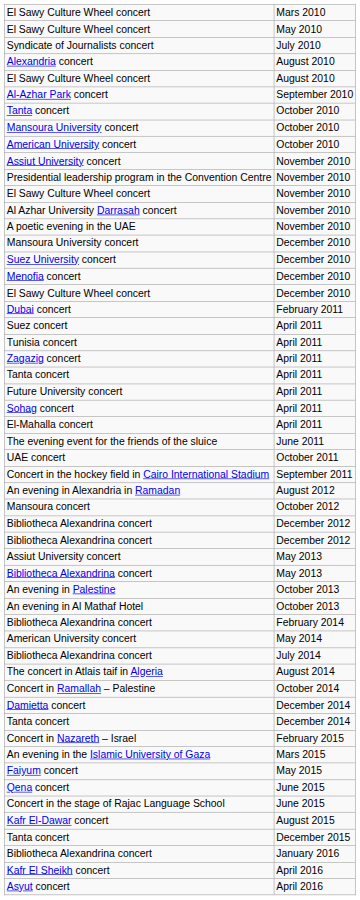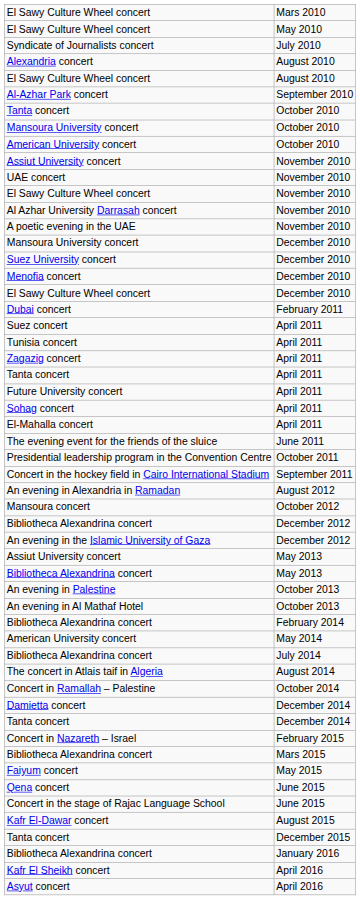(139, 177) Presidential leadership program in the Convention Centre -> (36, 177) UAE concert
(36, 458) UAE concert -> (139, 458) Presidential leadership program in the Convention Centre
(79, 540) Bibliotheca Alexandrina concert -> (108, 540) An evening in the Islamic University of Gaza
(108, 754) An evening in the Islamic University of Gaza -> (79, 754) Bibliotheca Alexandrina concert
